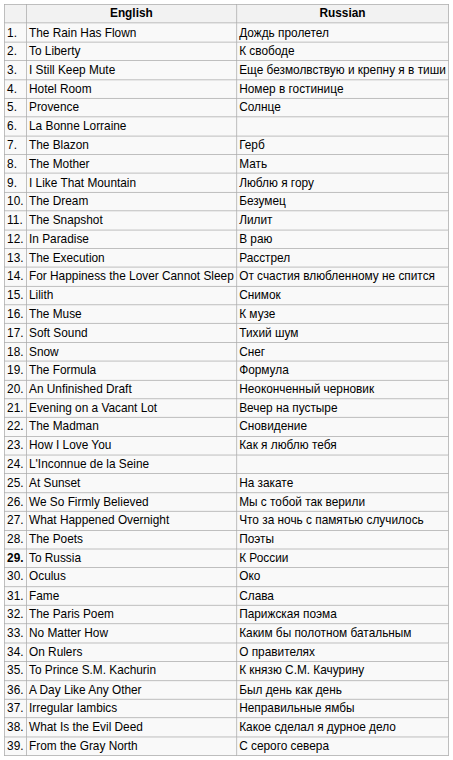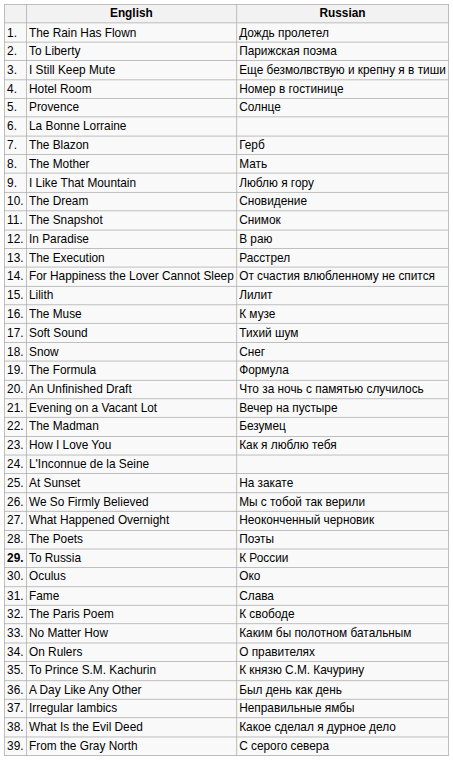(267, 51) К свободе -> (288, 51) Парижская поэма
(263, 201) Безумец -> (273, 201) Сновидение
(256, 220) Лилит -> (260, 220) Снимок
(260, 295) Снимок -> (256, 295) Лилит
(307, 389) Неоконченный черновик -> (331, 389) Что за ночь с памятью случилось
(273, 426) Сновидение -> (263, 426) Безумец
(331, 520) Что за ночь с памятью случилось -> (307, 520) Неоконченный черновик
(288, 614) Парижская поэма -> (267, 614) К свободе
